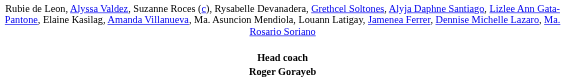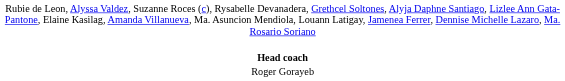(283, 71) bold -> (283, 71) normal
